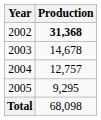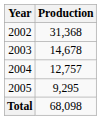(66, 32) bold -> (66, 32) normal
